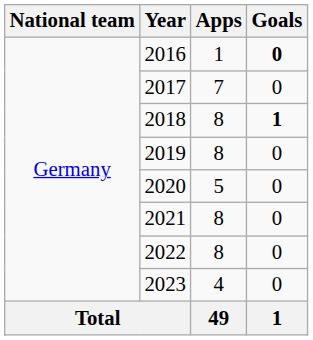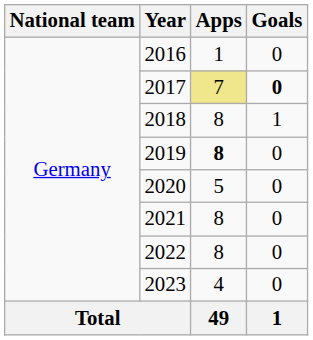(277, 53) bold -> (277, 53) normal
(219, 86) no background -> (219, 86) khaki background
(277, 86) normal -> (277, 86) bold
(277, 119) bold -> (277, 119) normal
(219, 152) normal -> (219, 152) bold
